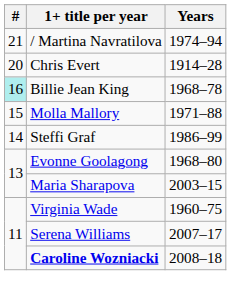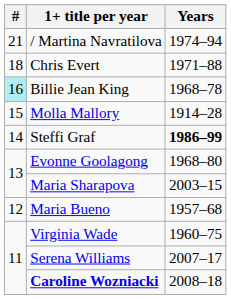(16, 64) 20 -> (16, 64) 18
(195, 64) 1914–28 -> (195, 64) 1971–88
(195, 113) 1971–88 -> (195, 113) 1914–28
(195, 137) normal -> (195, 137) bold
+ row: (70, 209)
